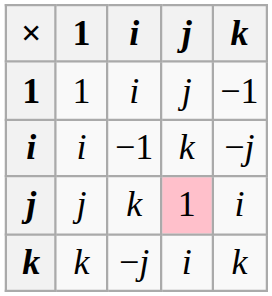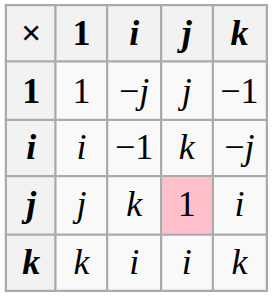(134, 90) i -> (134, 90) −j
(134, 261) −j -> (134, 261) i
